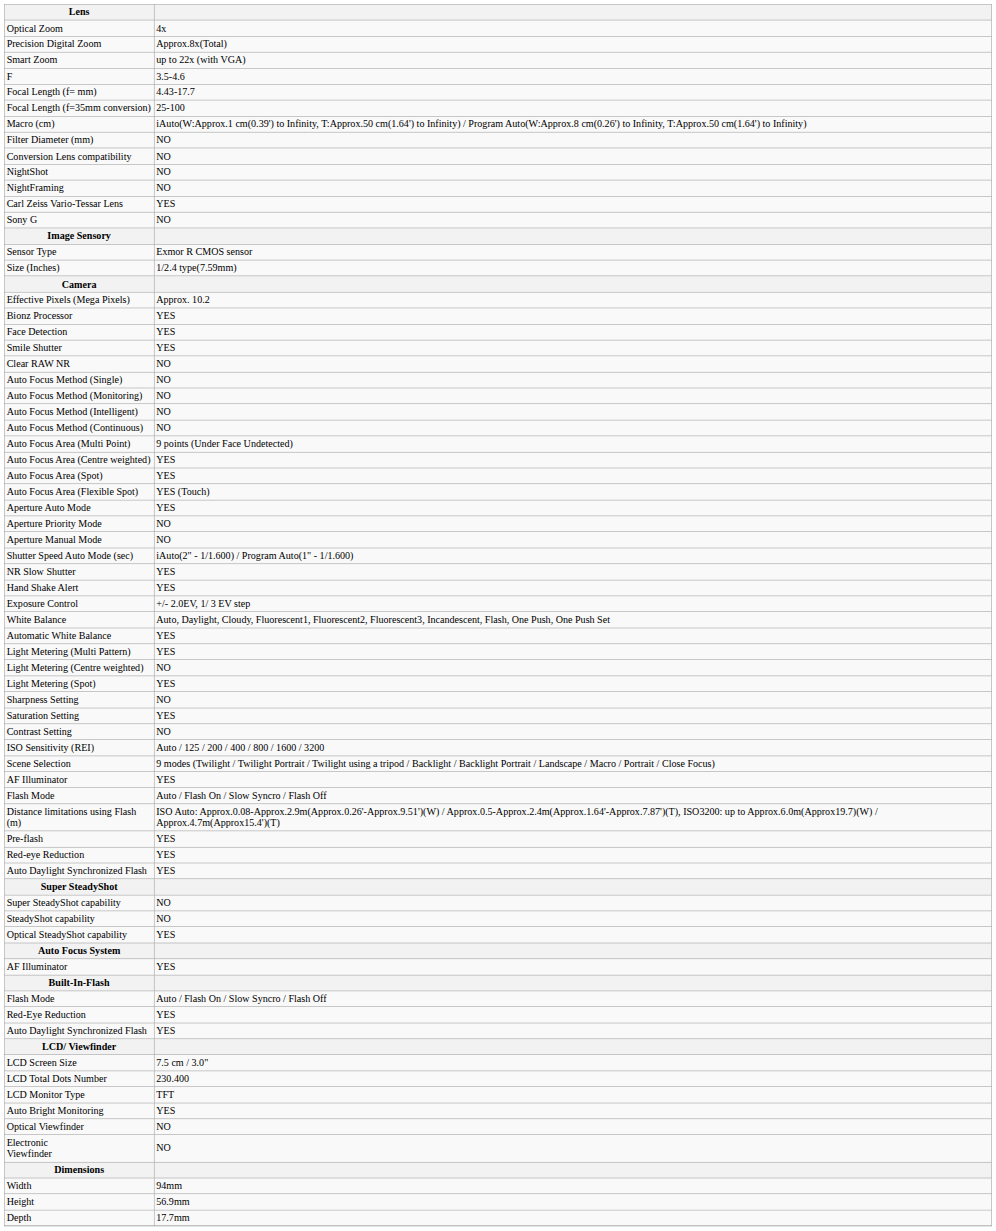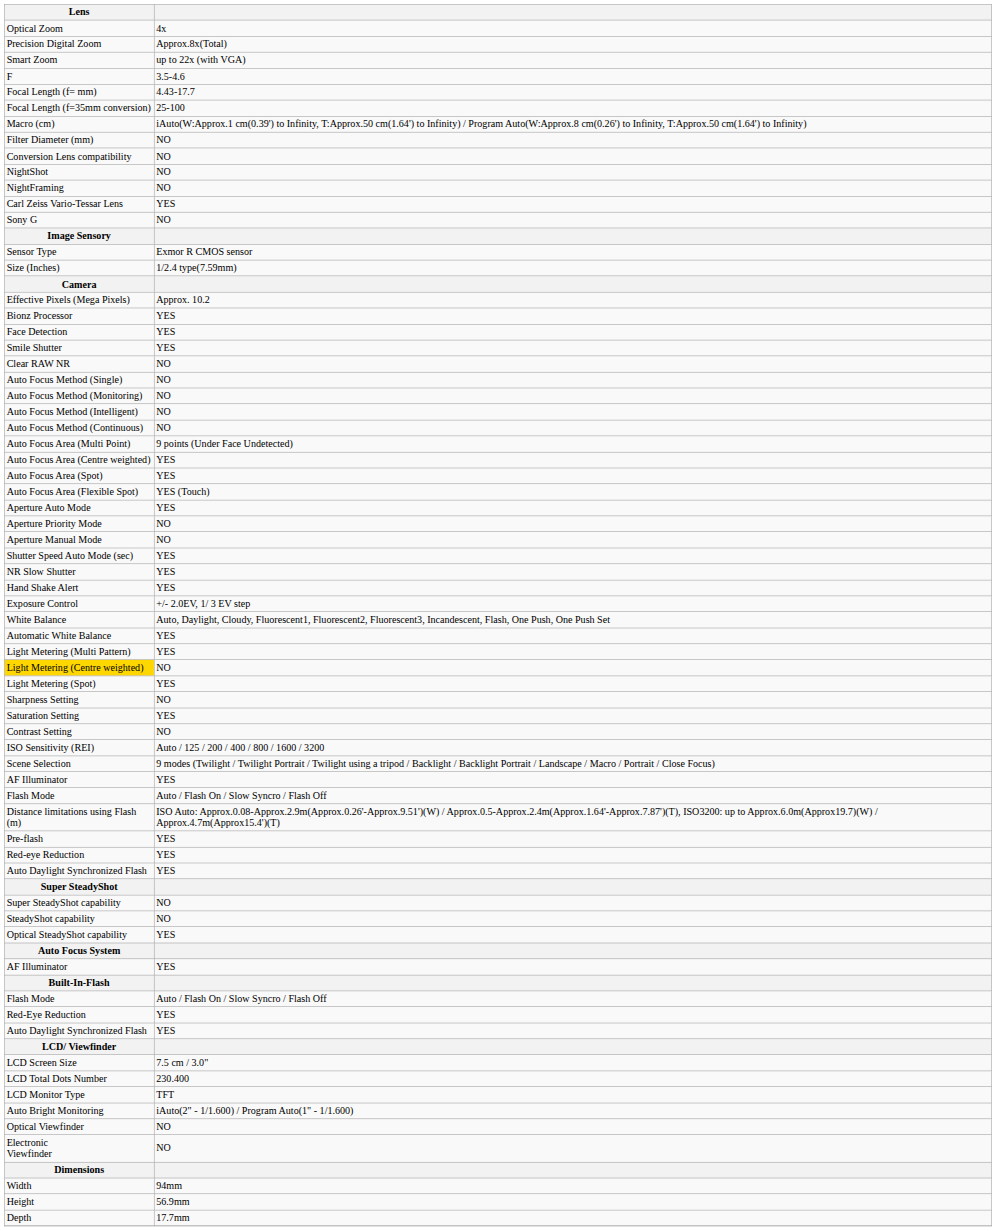(255, 556) iAuto(2" - 1/1.600) / Program Auto(1" - 1/1.600) -> (166, 556) YES
(75, 667) no background -> (75, 667) gold background
(166, 1110) YES -> (255, 1110) iAuto(2" - 1/1.600) / Program Auto(1" - 1/1.600)
